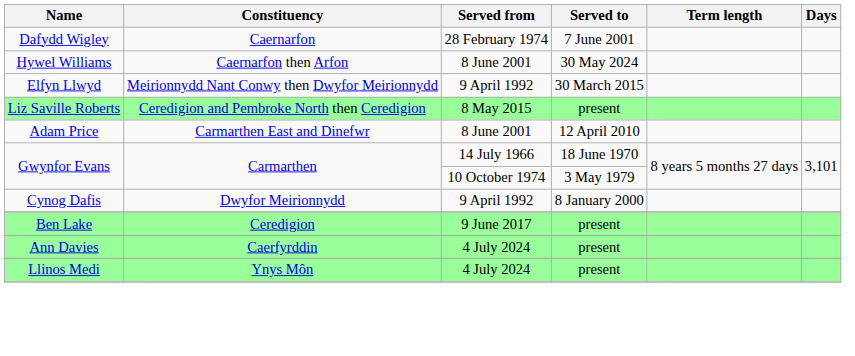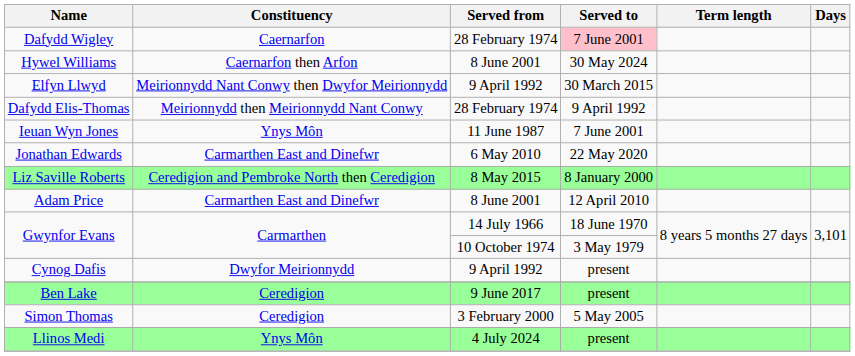(599, 39) no background -> (609, 39) pink background
+ row: (69, 108)
+ row: (69, 131)
+ row: (69, 154)
(599, 108) present -> (609, 177) 8 January 2000
(599, 200) 8 January 2000 -> (609, 270) present
+ row: (69, 316)
- row: (64, 246)
